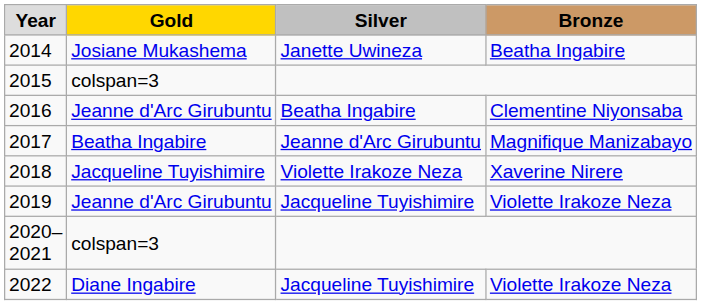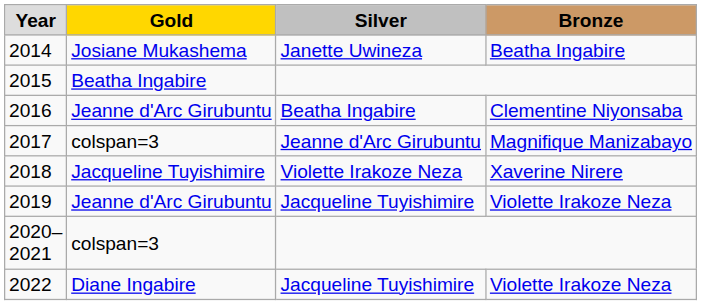(115, 81) colspan=3 -> (139, 81) Beatha Ingabire
(139, 141) Beatha Ingabire -> (115, 141) colspan=3
